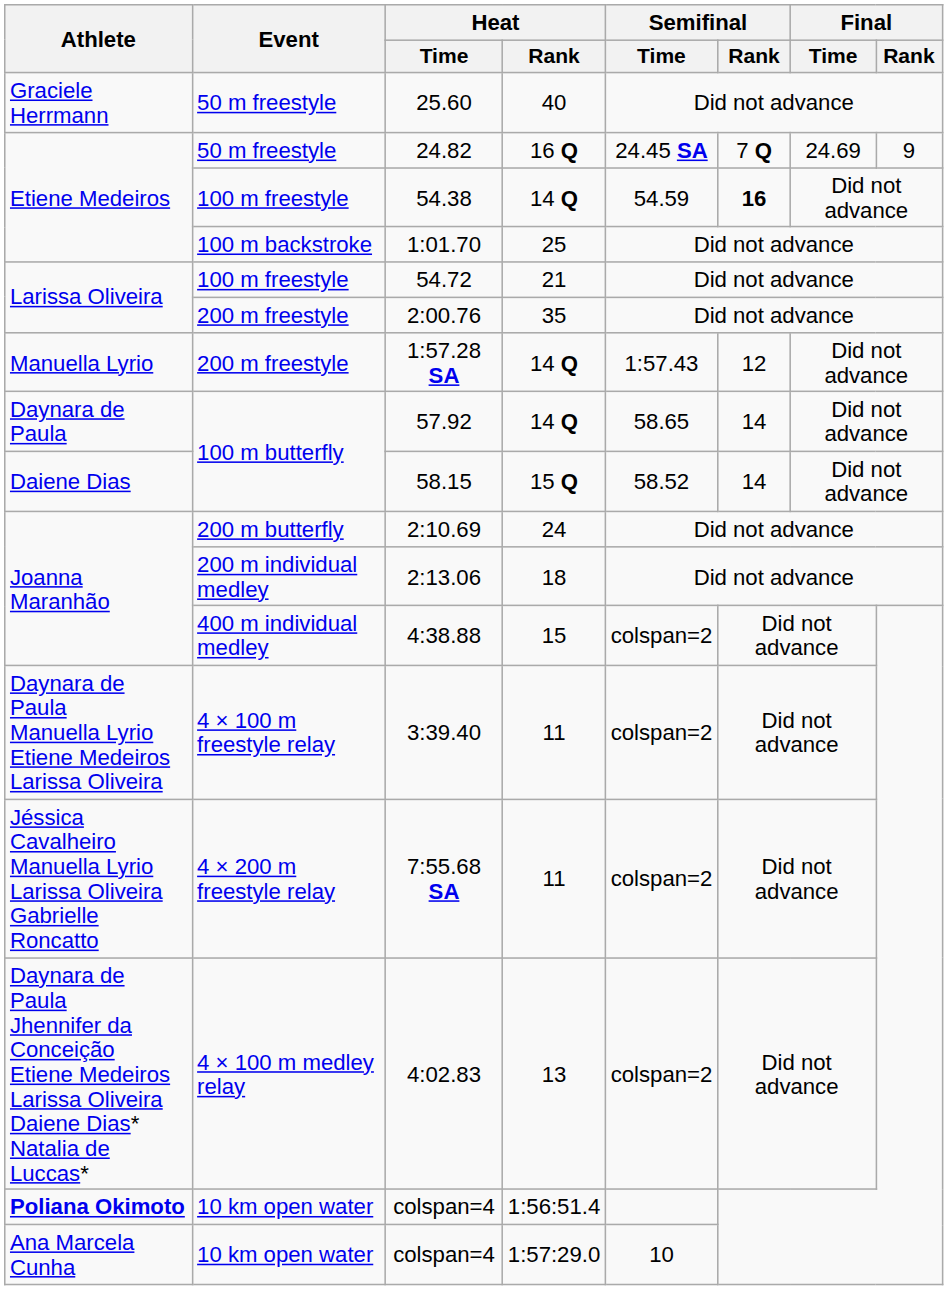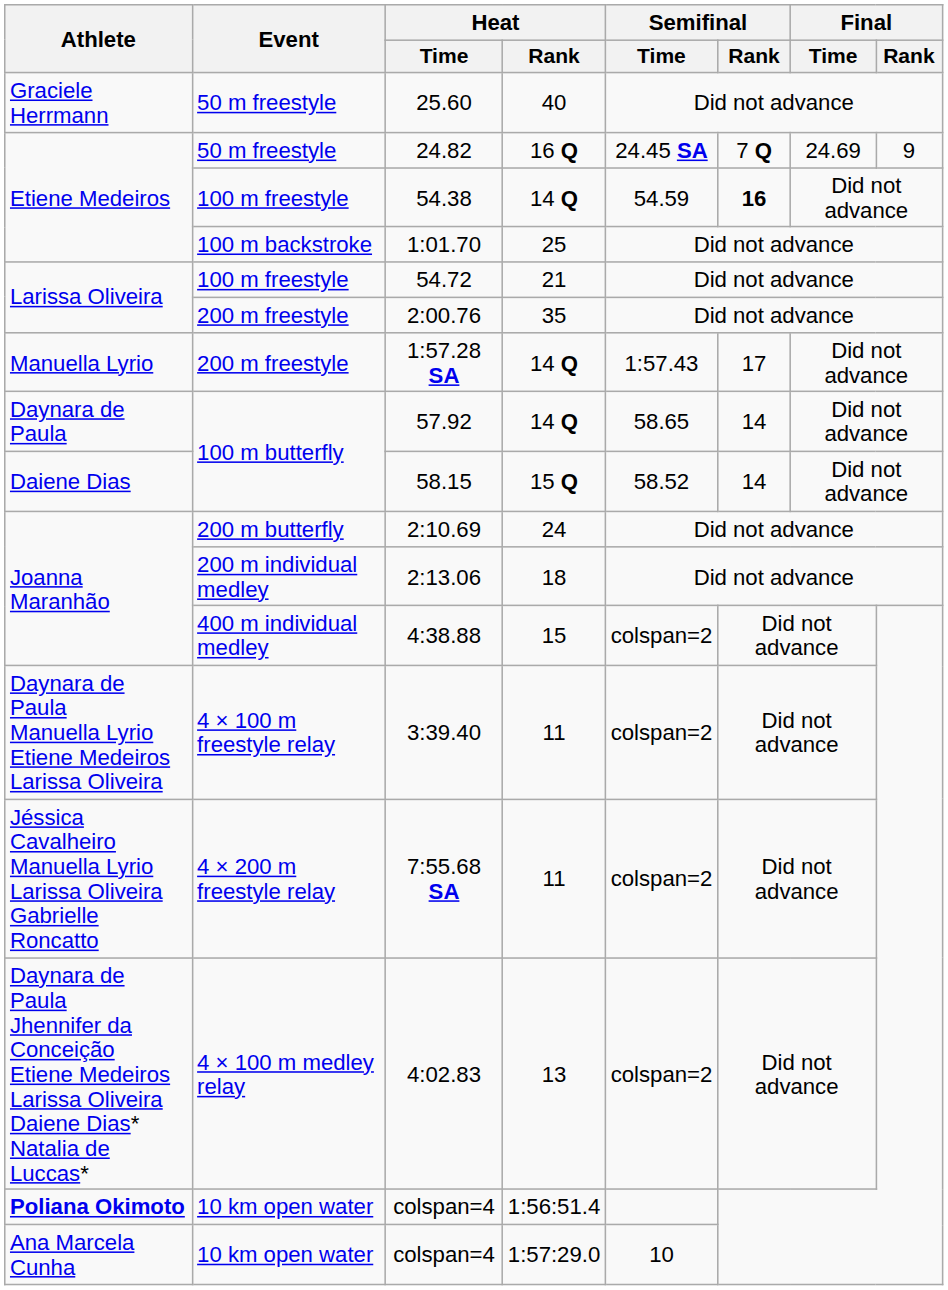(754, 363) 12 -> (754, 363) 17
